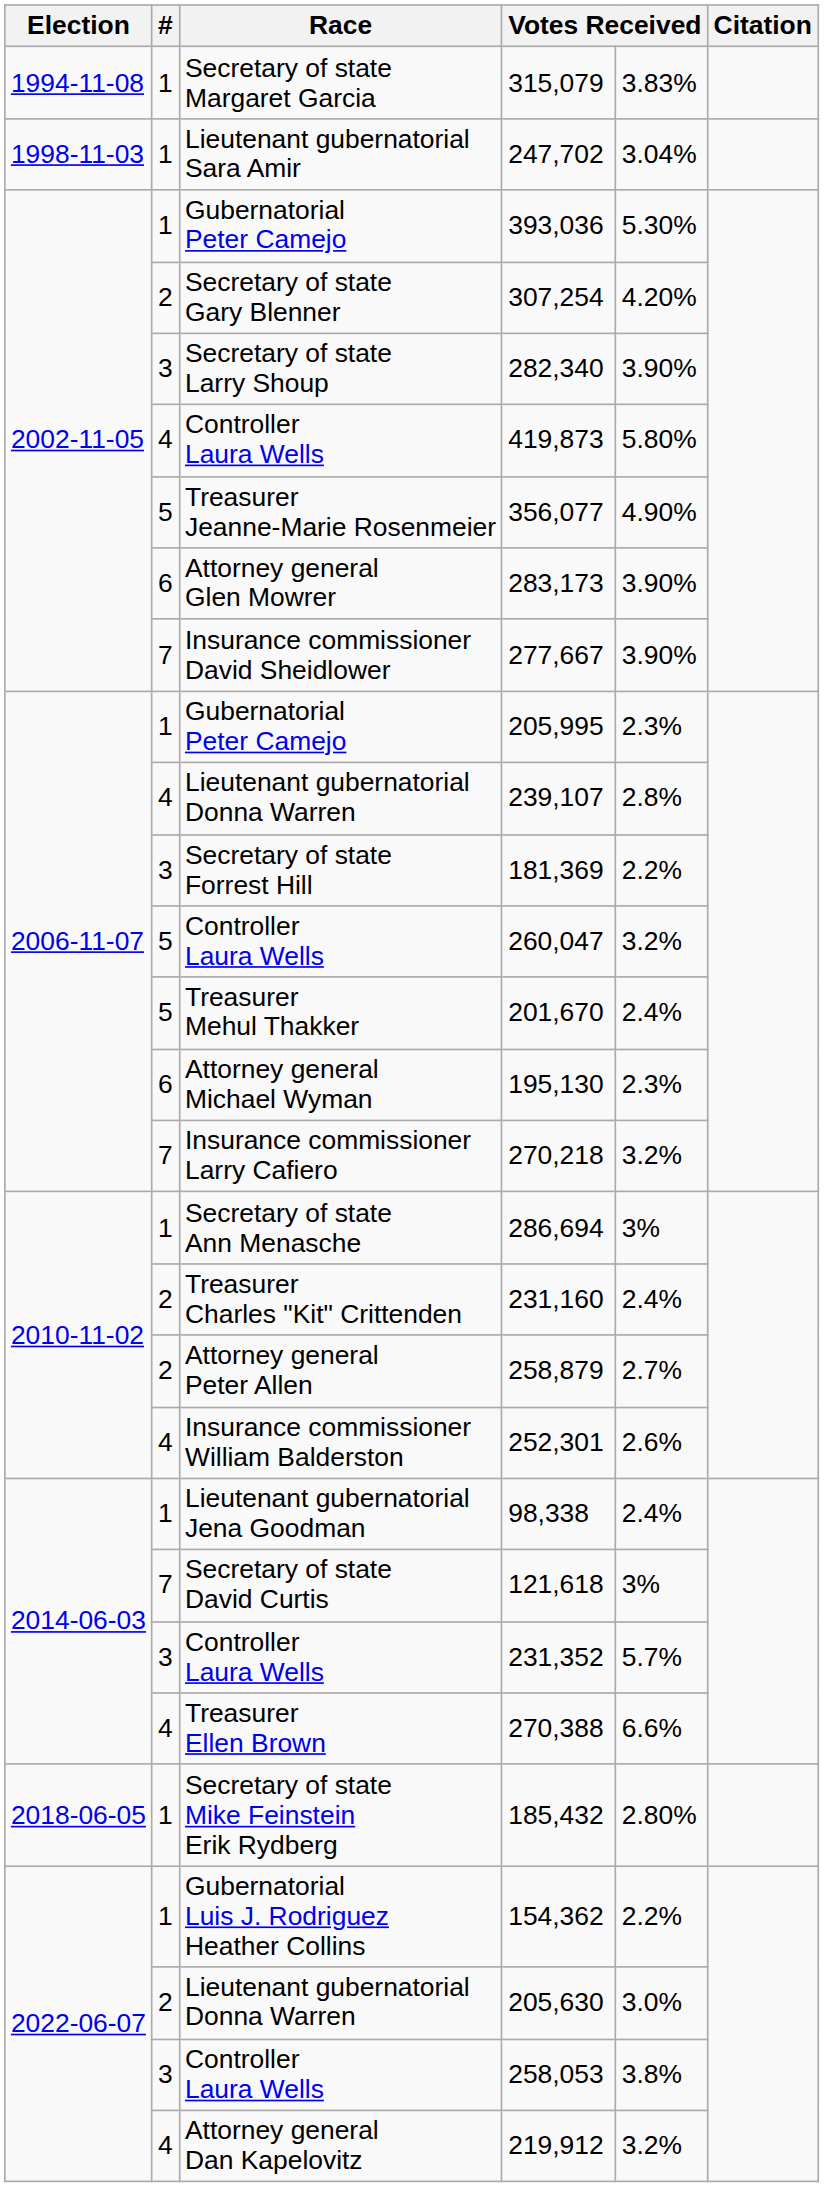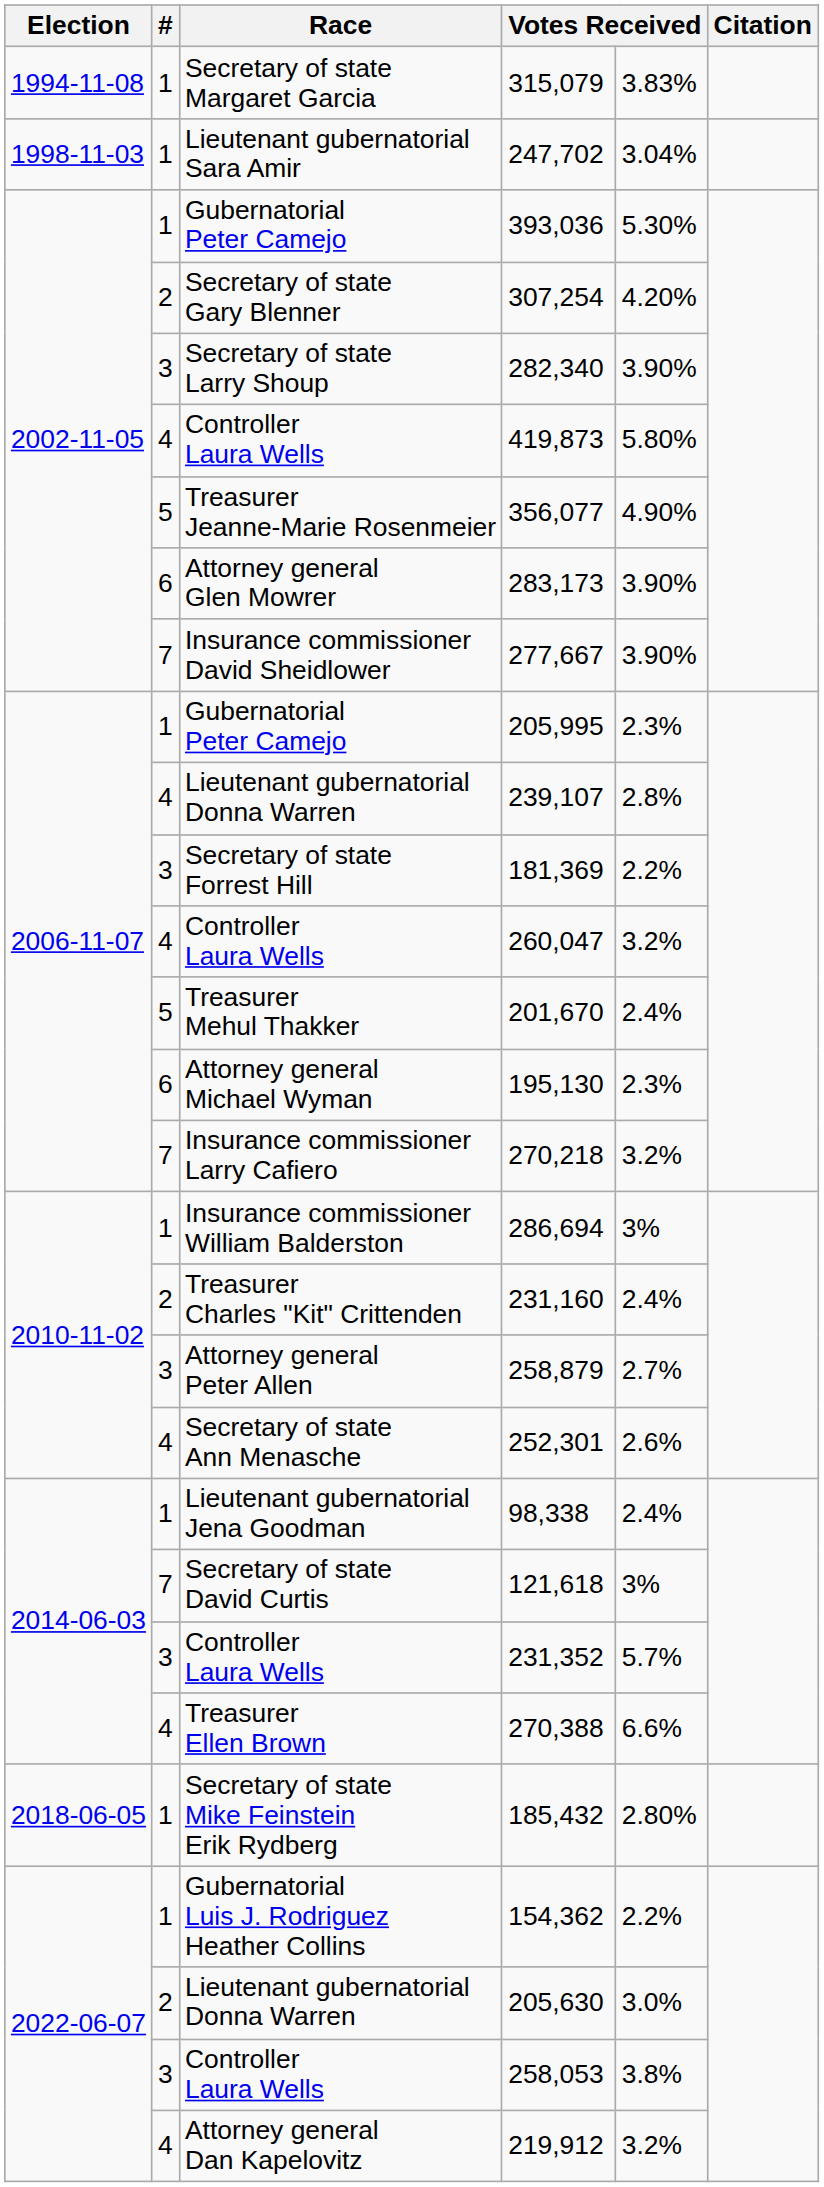(165, 941) 5 -> (165, 941) 4
(288, 1227) Secretary of state Ann Menasche -> (328, 1227) Insurance commissioner William Balderston
(165, 1370) 2 -> (165, 1370) 3
(328, 1442) Insurance commissioner William Balderston -> (288, 1442) Secretary of state Ann Menasche
